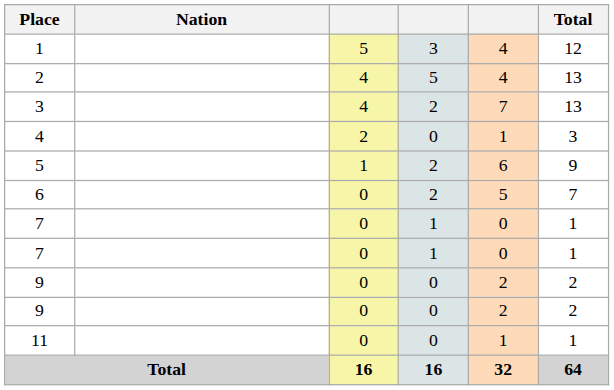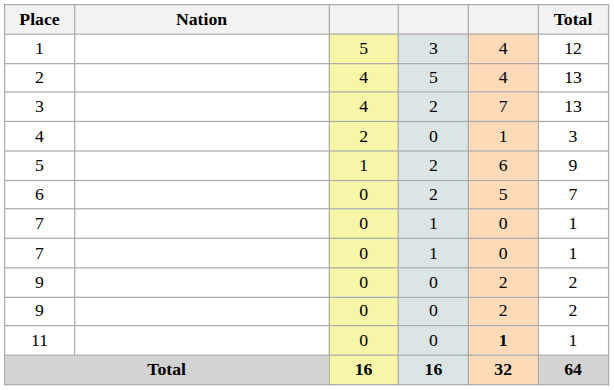(503, 340) normal -> (503, 340) bold
